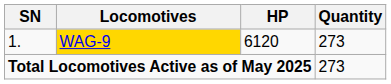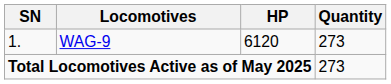(85, 41) gold background -> (85, 41) no background
